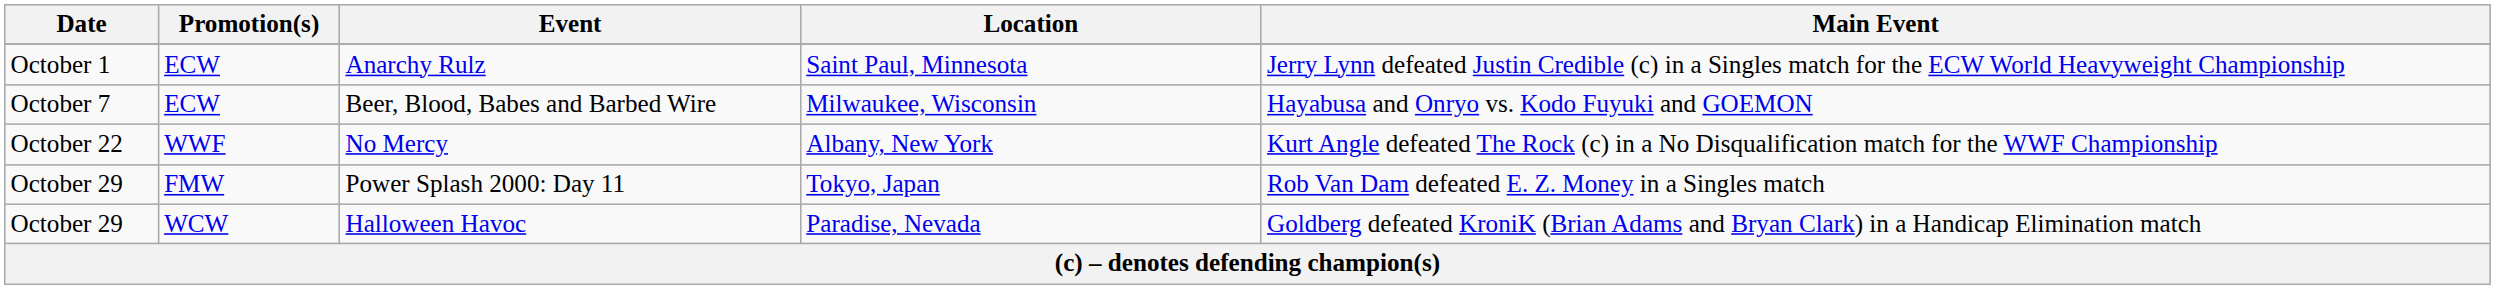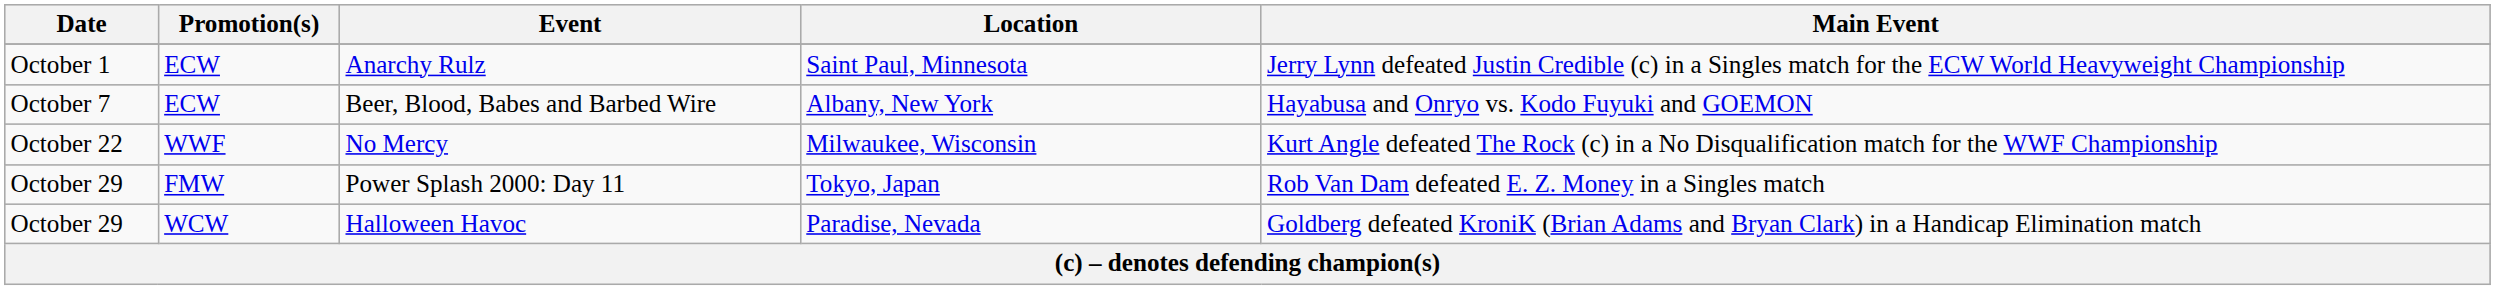(921, 104) Milwaukee, Wisconsin -> (900, 104) Albany, New York
(900, 143) Albany, New York -> (921, 143) Milwaukee, Wisconsin
